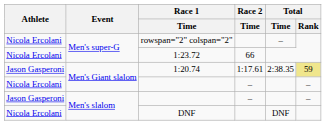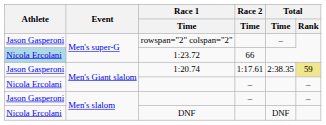(34, 41) Nicola Ercolani -> (35, 41) Jason Gasperoni
(34, 55) no background -> (34, 55) lightblue background
